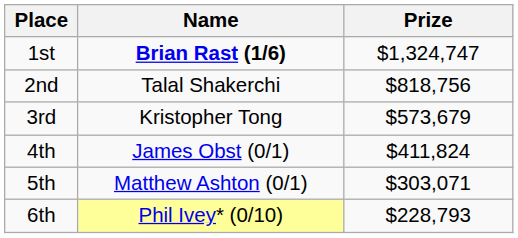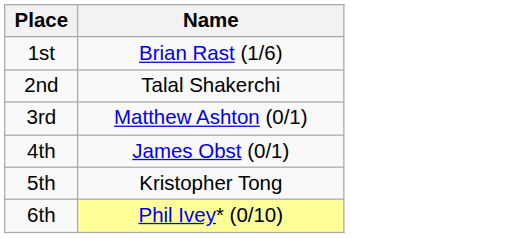- column: (428, 20)
(211, 53) bold -> (211, 53) normal
(211, 118) Kristopher Tong -> (211, 118) Matthew Ashton (0/1)
(211, 183) Matthew Ashton (0/1) -> (211, 183) Kristopher Tong
